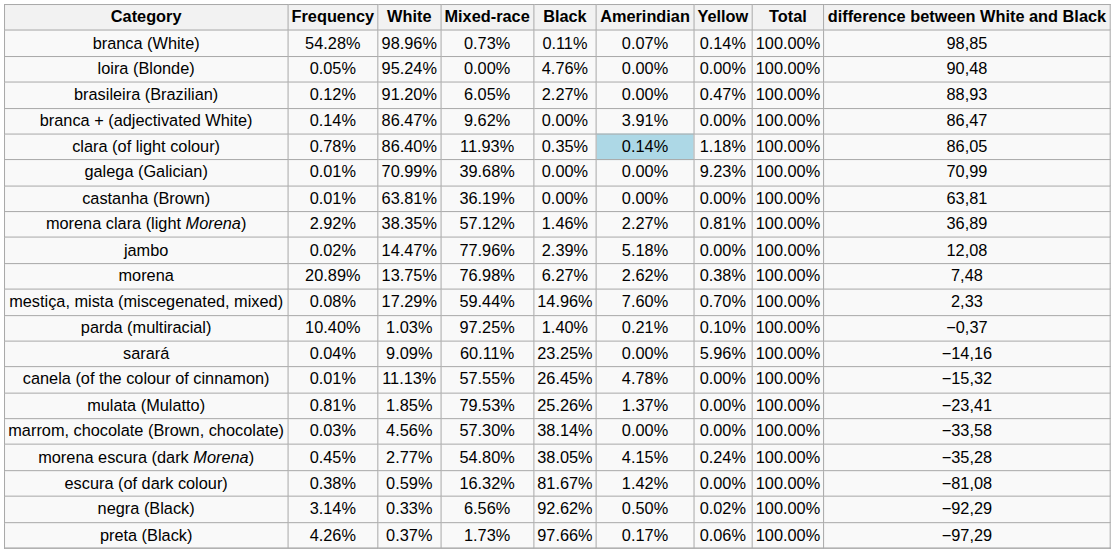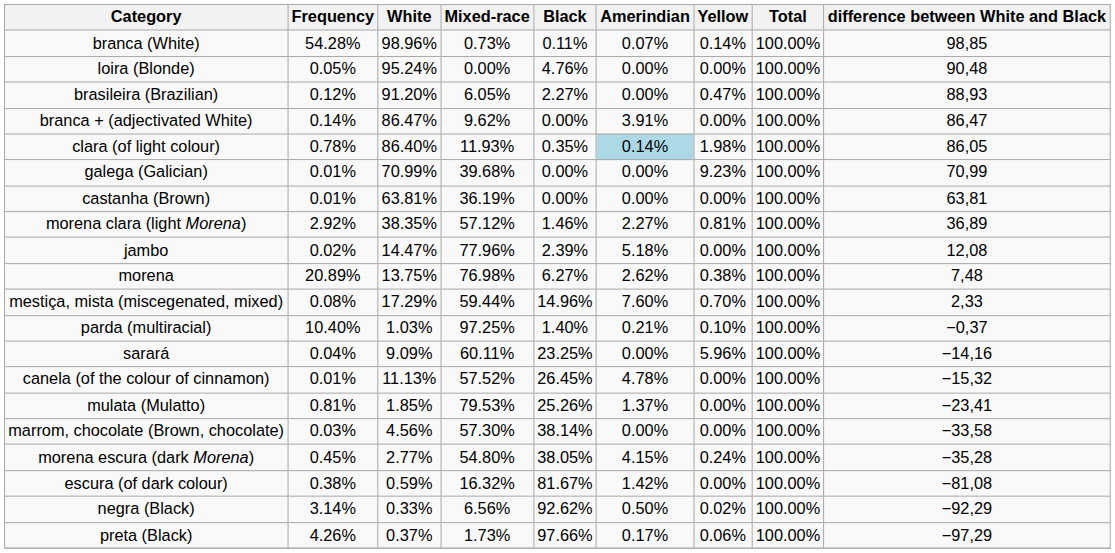(723, 146) 1.18% -> (723, 146) 1.98%
(487, 379) 57.55% -> (487, 379) 57.52%
